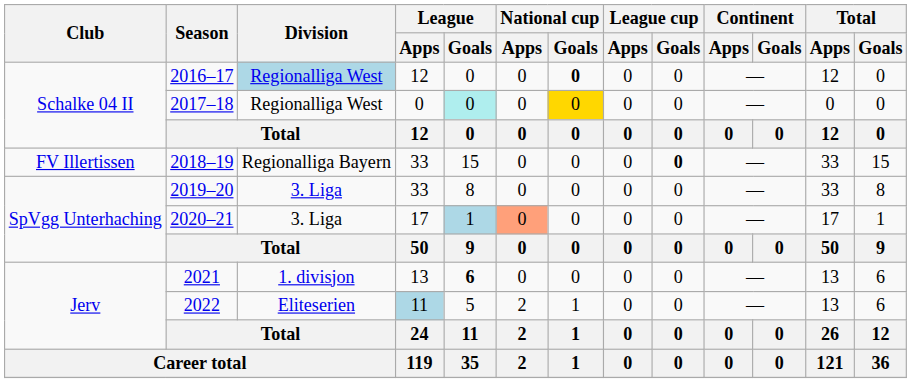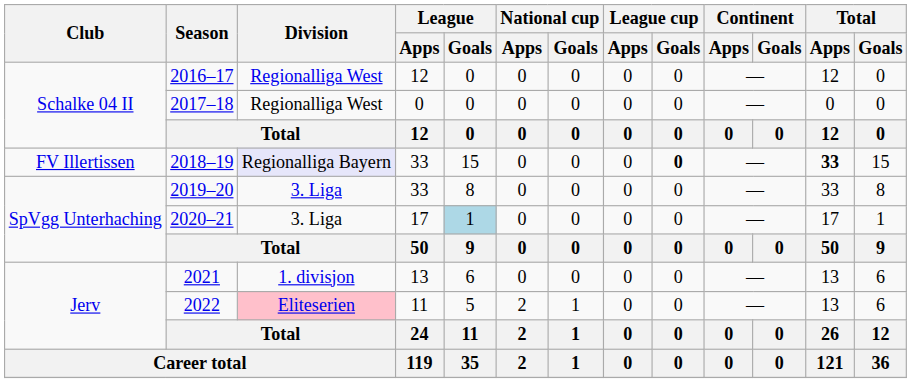(316, 76) lightblue background -> (316, 76) no background
(576, 76) bold -> (576, 76) normal
(470, 104) paleturquoise background -> (470, 104) no background
(576, 104) gold background -> (576, 104) no background
(316, 162) no background -> (316, 162) lavender background
(830, 162) normal -> (830, 162) bold
(522, 219) lightsalmon background -> (522, 219) no background
(470, 276) bold -> (470, 276) normal
(316, 305) no background -> (316, 305) pink background
(419, 305) lightblue background -> (419, 305) no background
